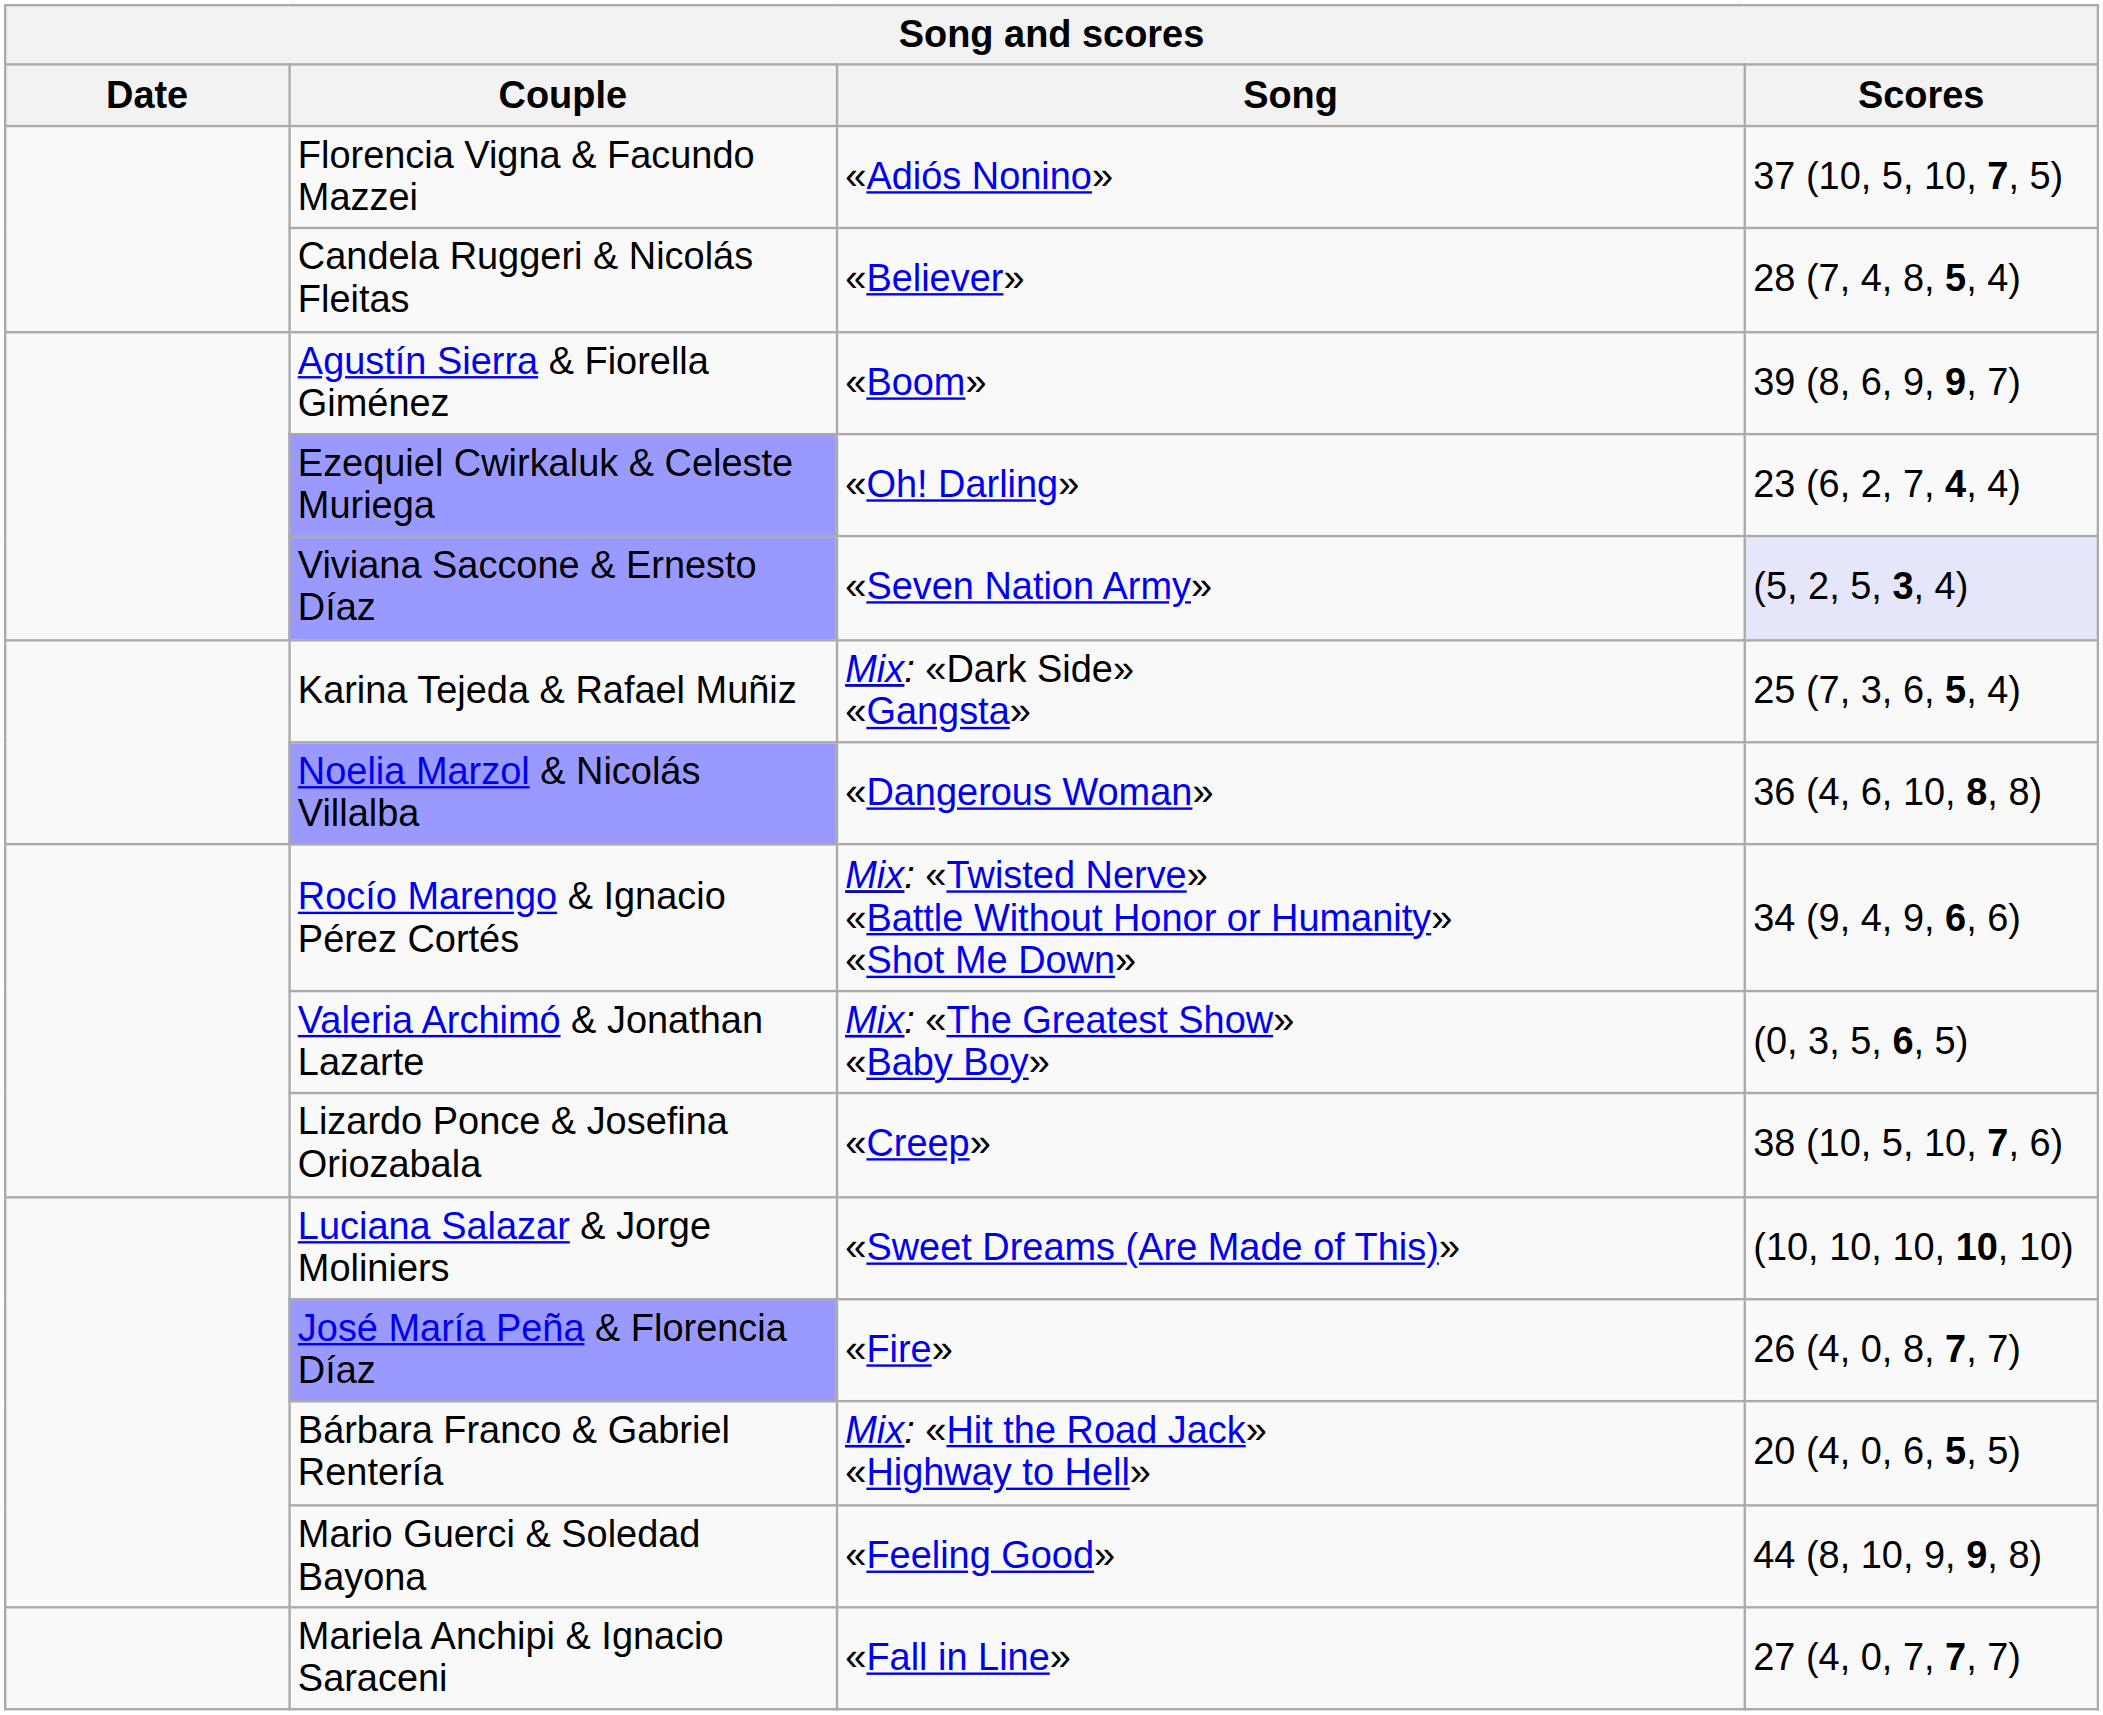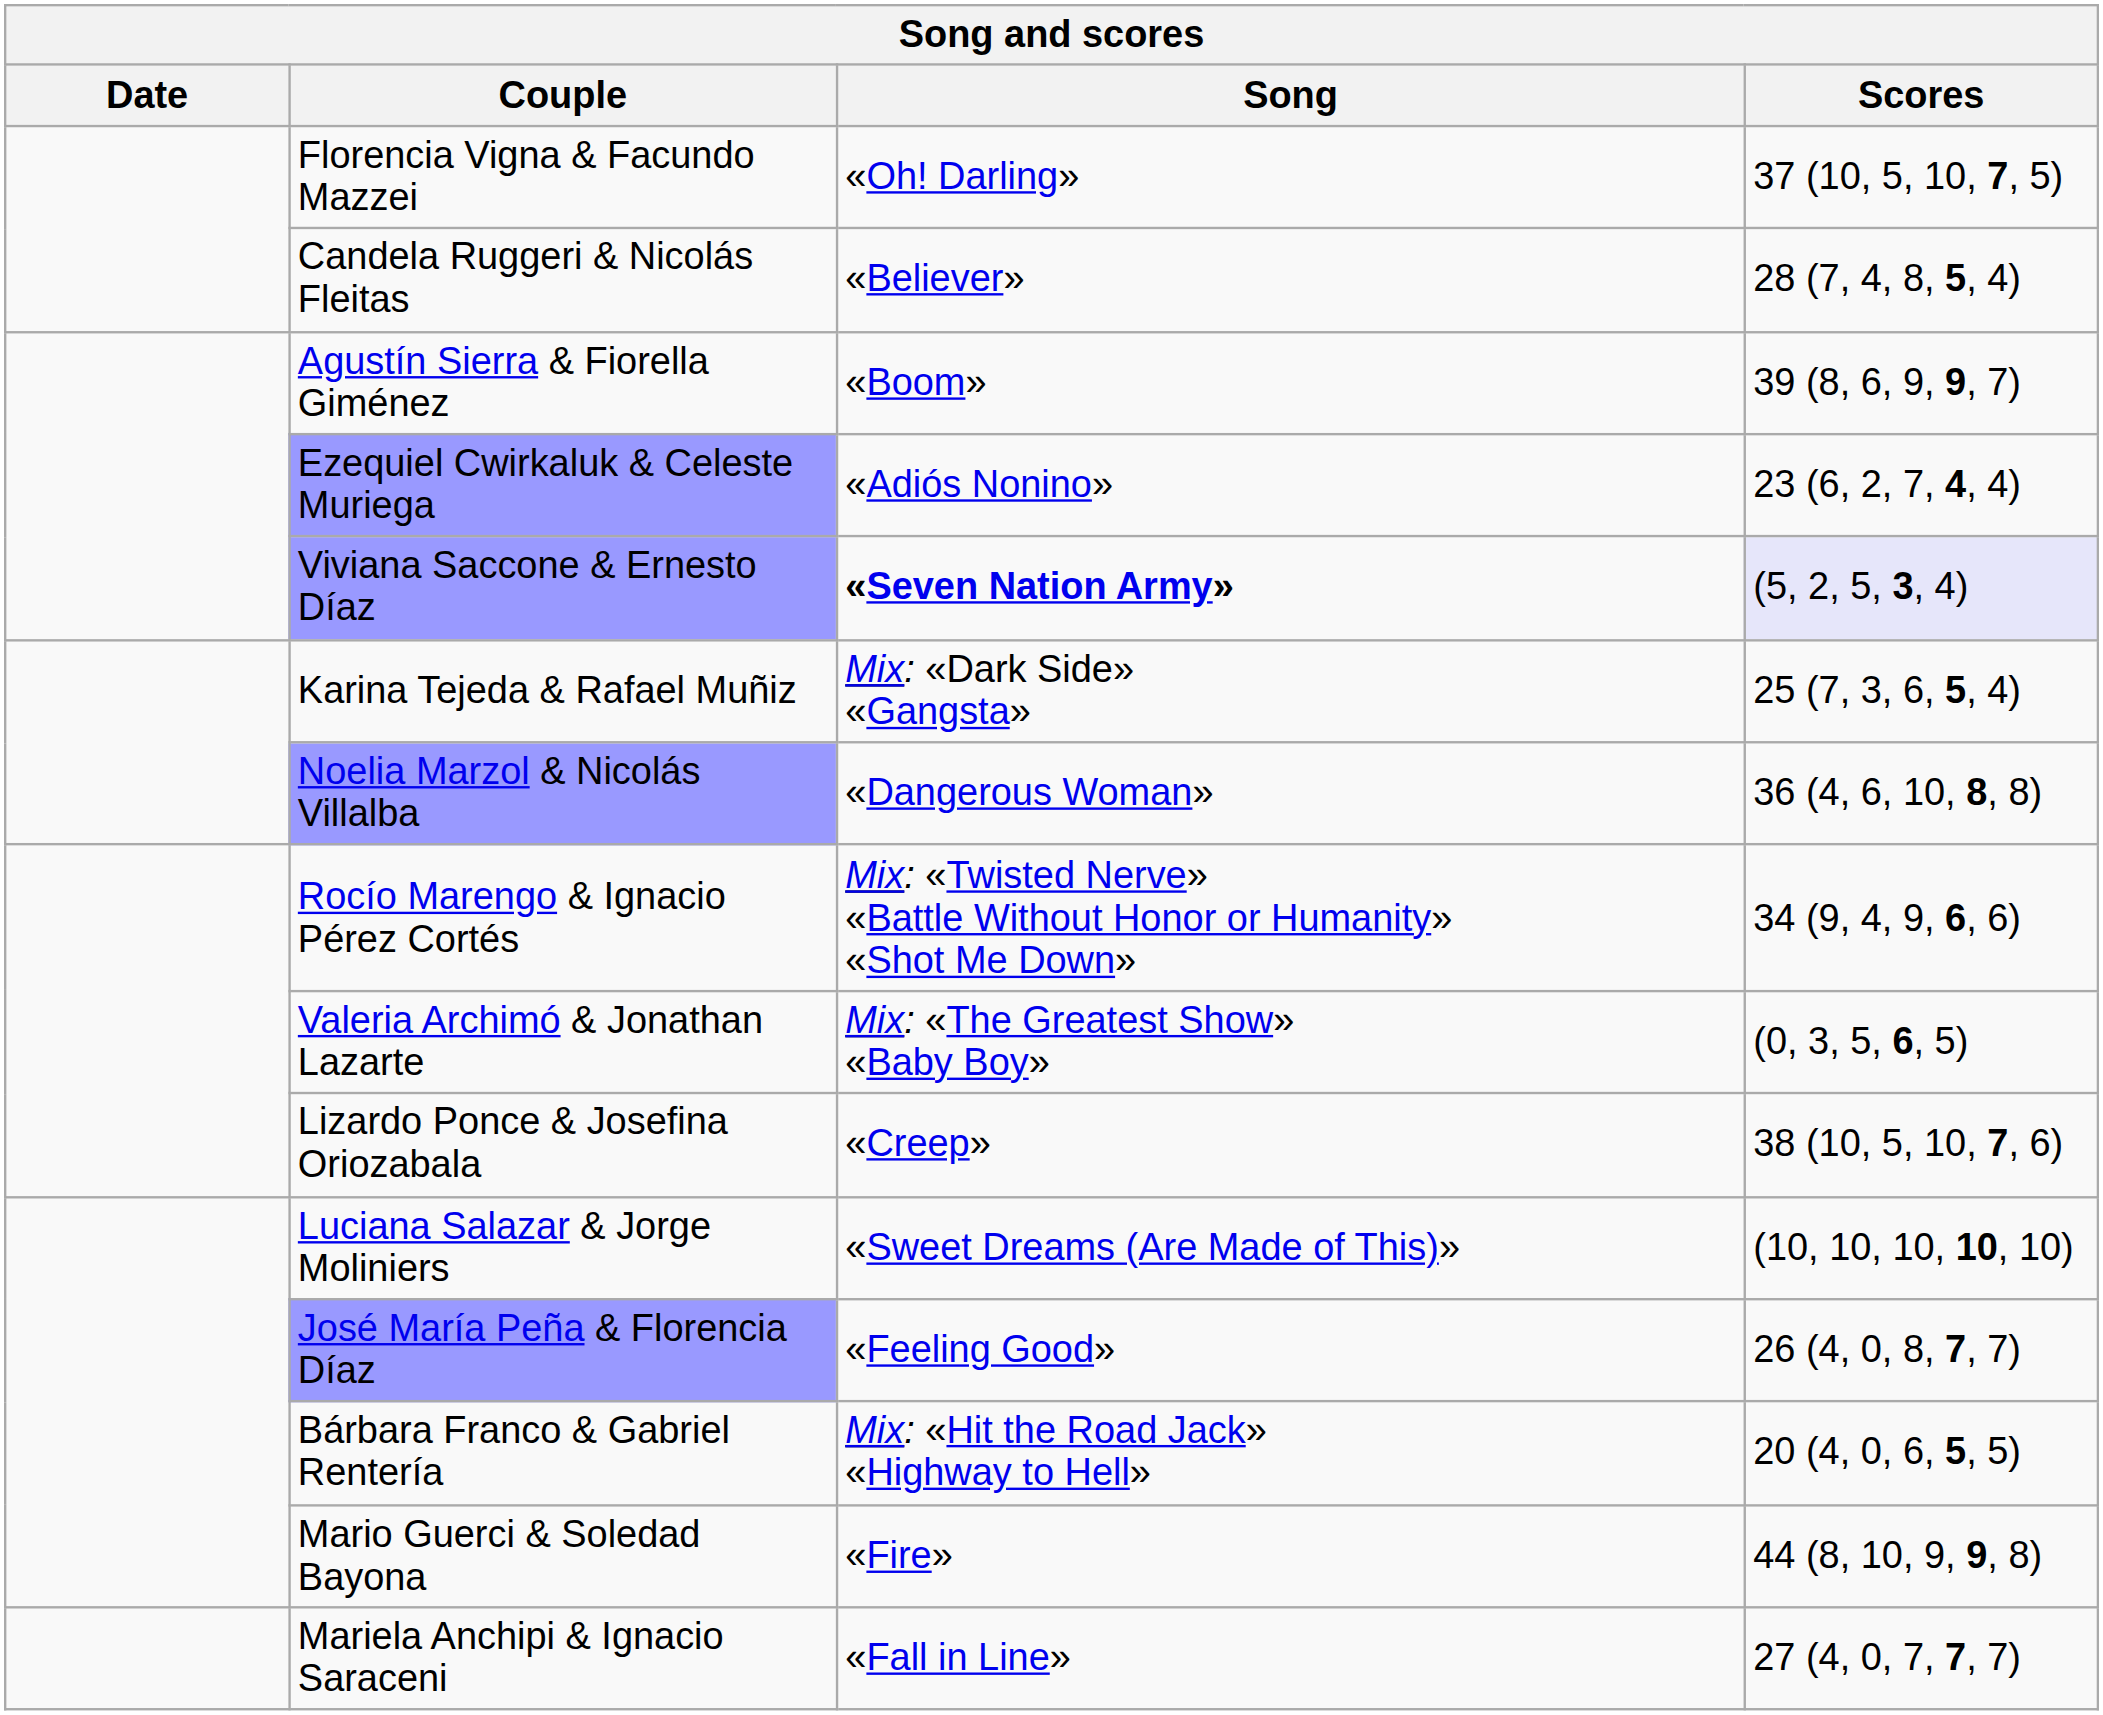(979, 176) «Adiós Nonino» -> (962, 176) «Oh! Darling»
(962, 484) «Oh! Darling» -> (979, 484) «Adiós Nonino»
(1029, 587) normal -> (1040, 587) bold
(899, 1349) «Fire» -> (980, 1349) «Feeling Good»
(980, 1555) «Feeling Good» -> (899, 1555) «Fire»
